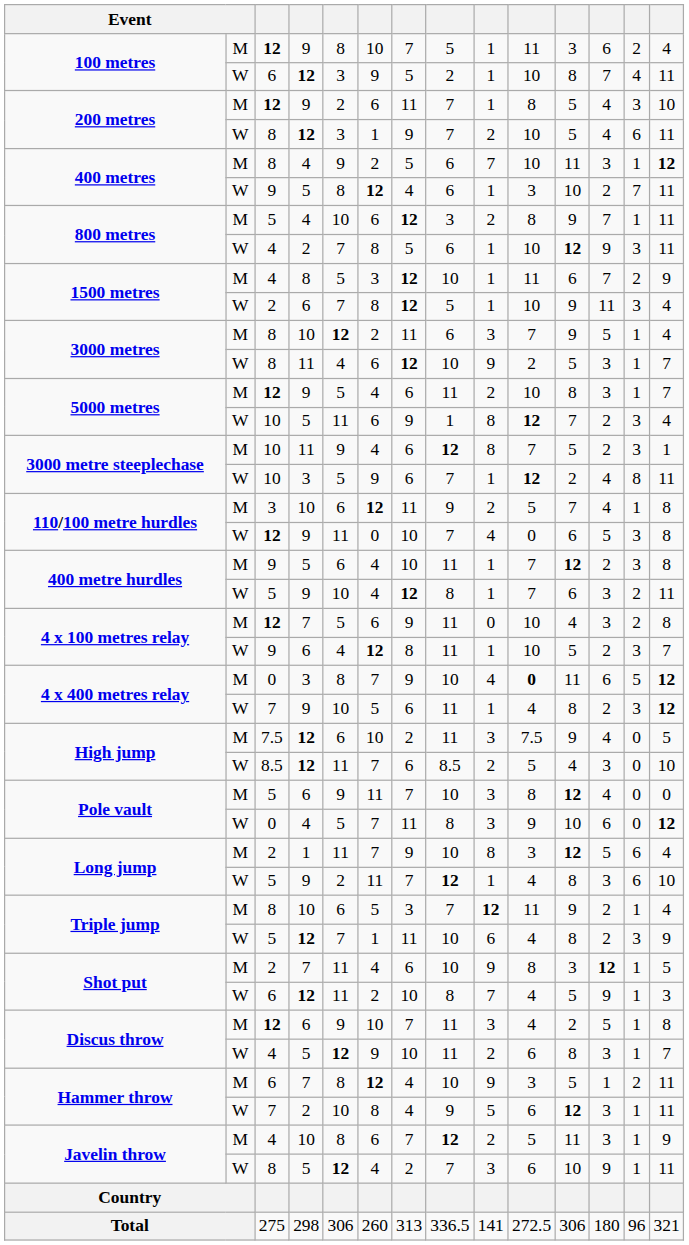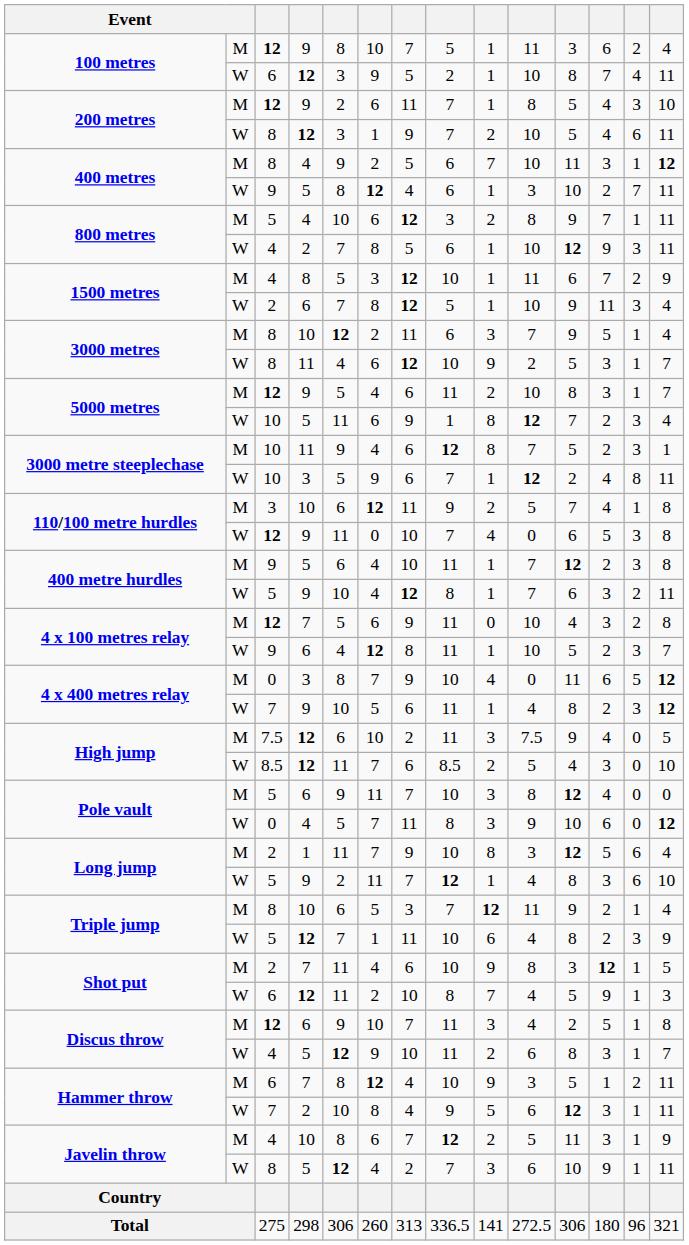(532, 680) bold -> (532, 680) normal
